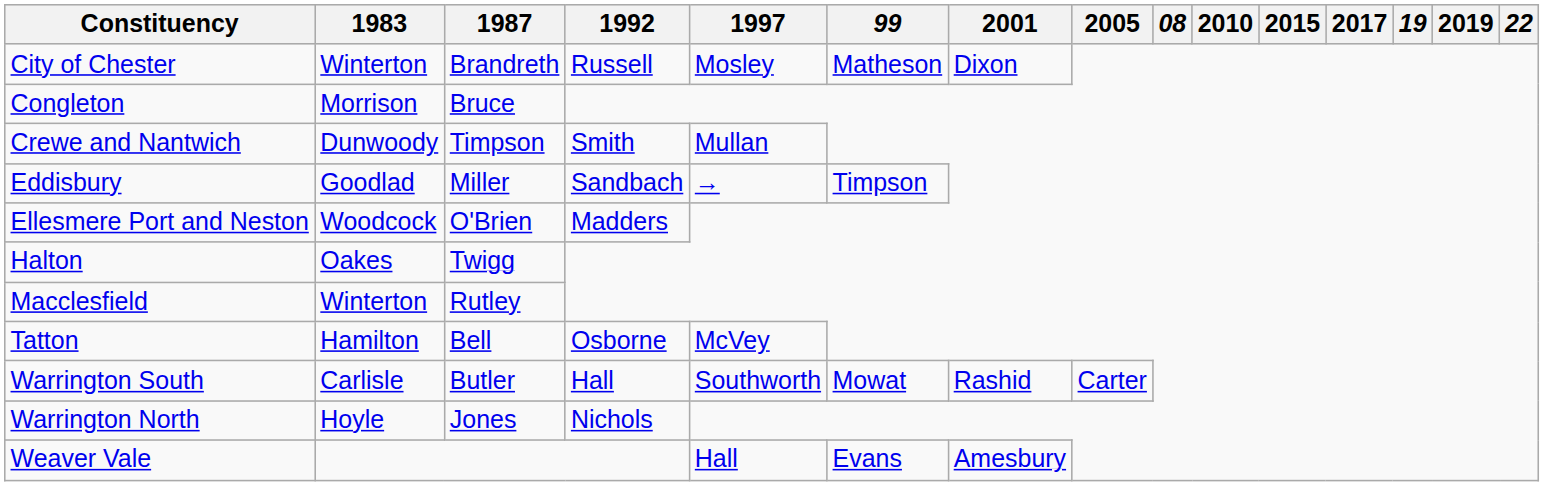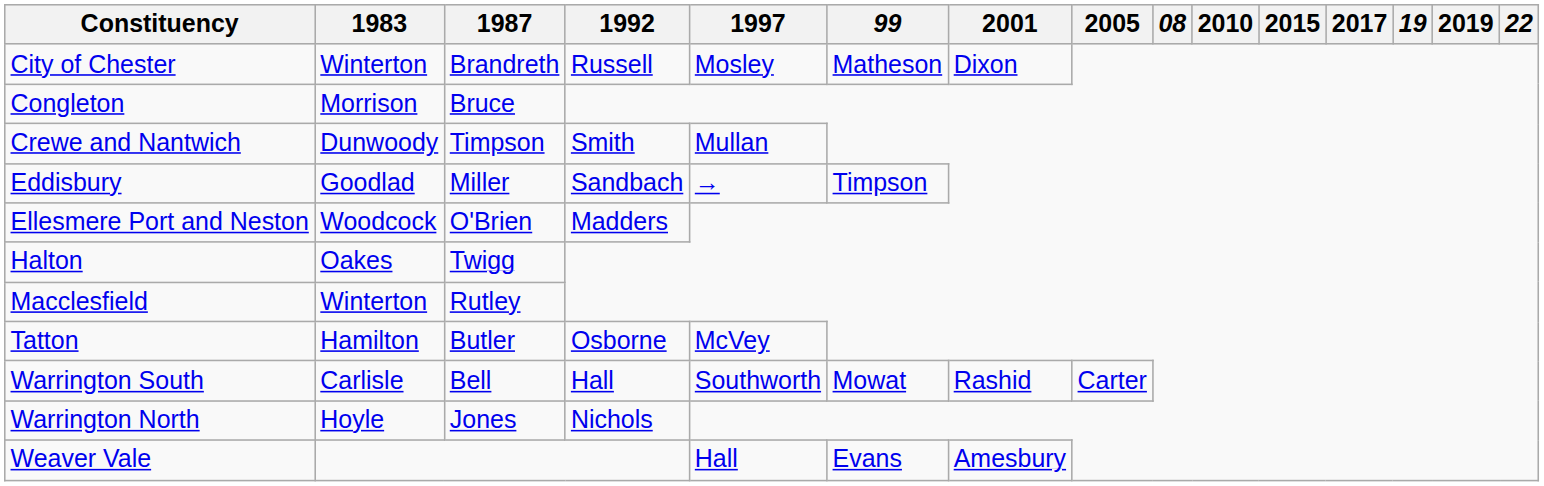(471, 340) Bell -> (482, 340) Butler
(482, 380) Butler -> (471, 380) Bell
